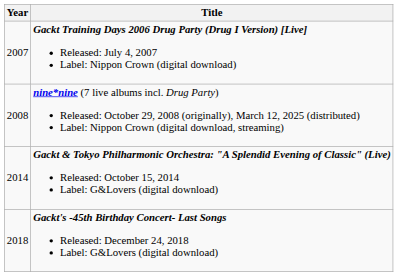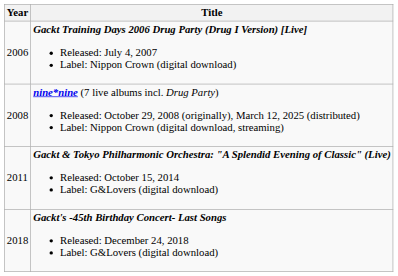(18, 52) 2007 -> (18, 52) 2006
(18, 177) 2014 -> (17, 177) 2011
